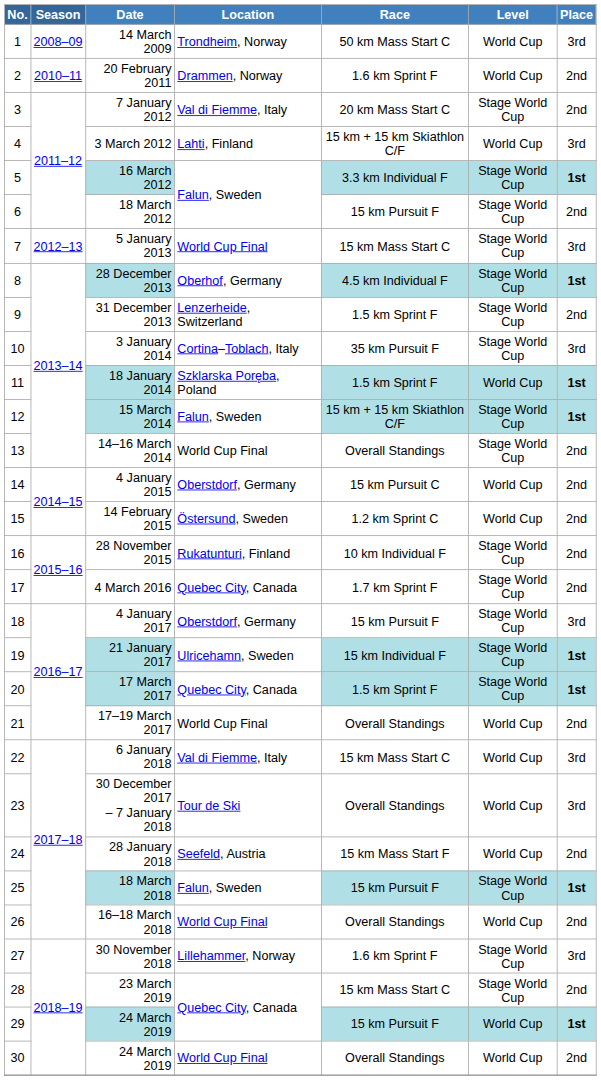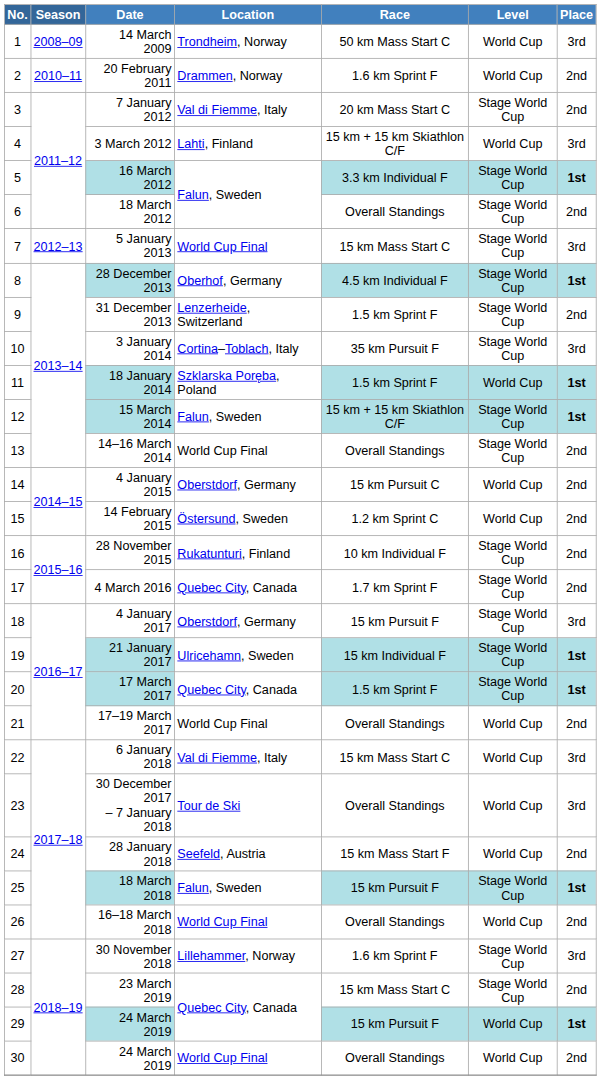(395, 212) 15 km Pursuit F -> (395, 212) Overall Standings
